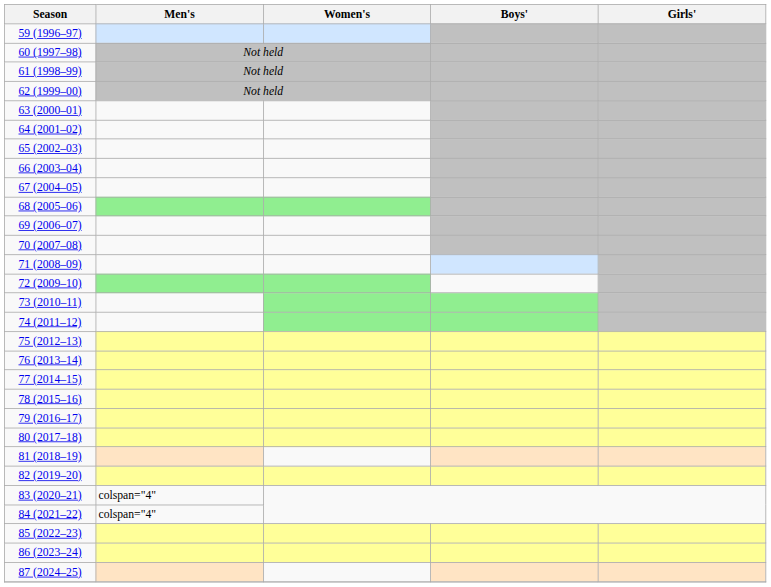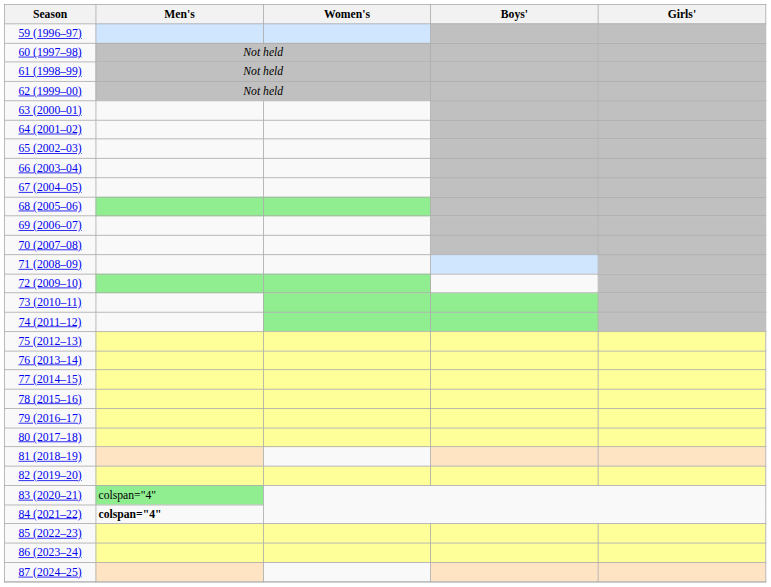(127, 495) no background -> (127, 495) lightgreen background
(127, 514) normal -> (130, 514) bold
